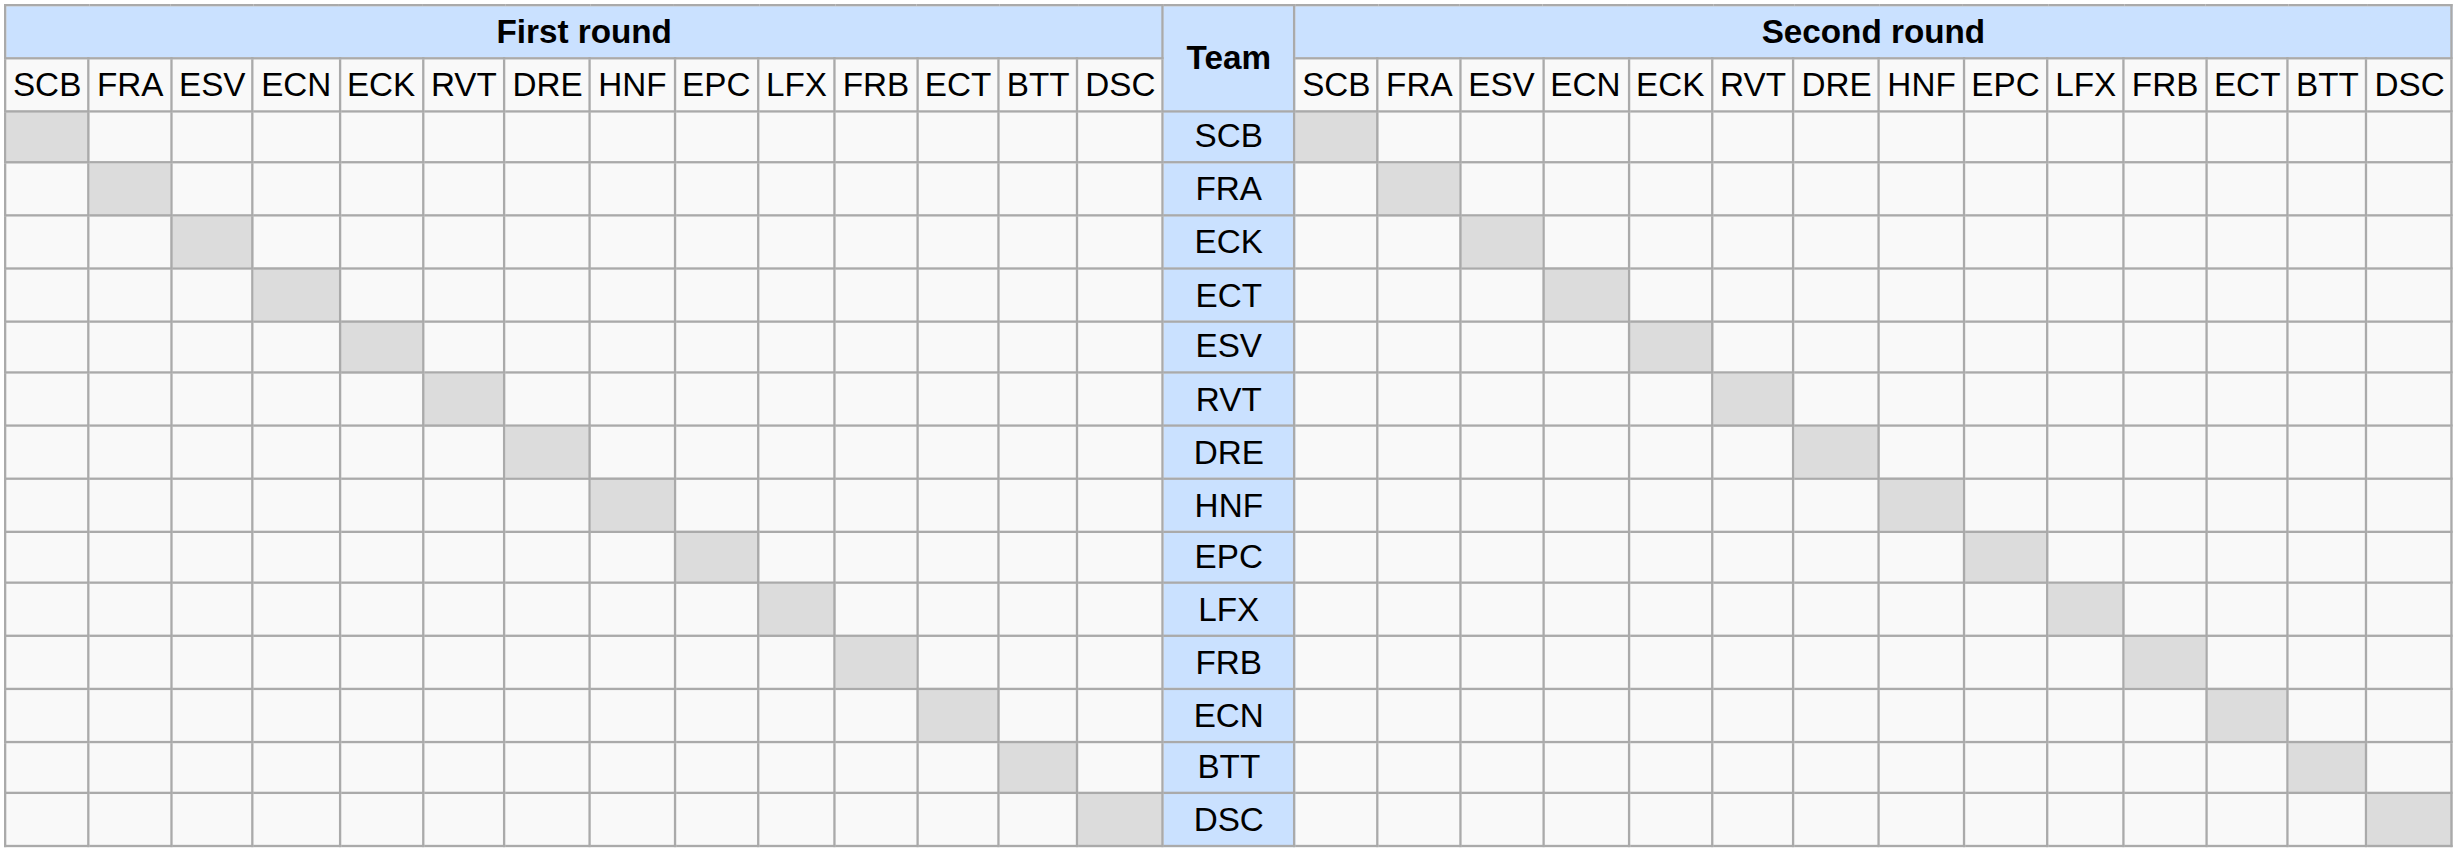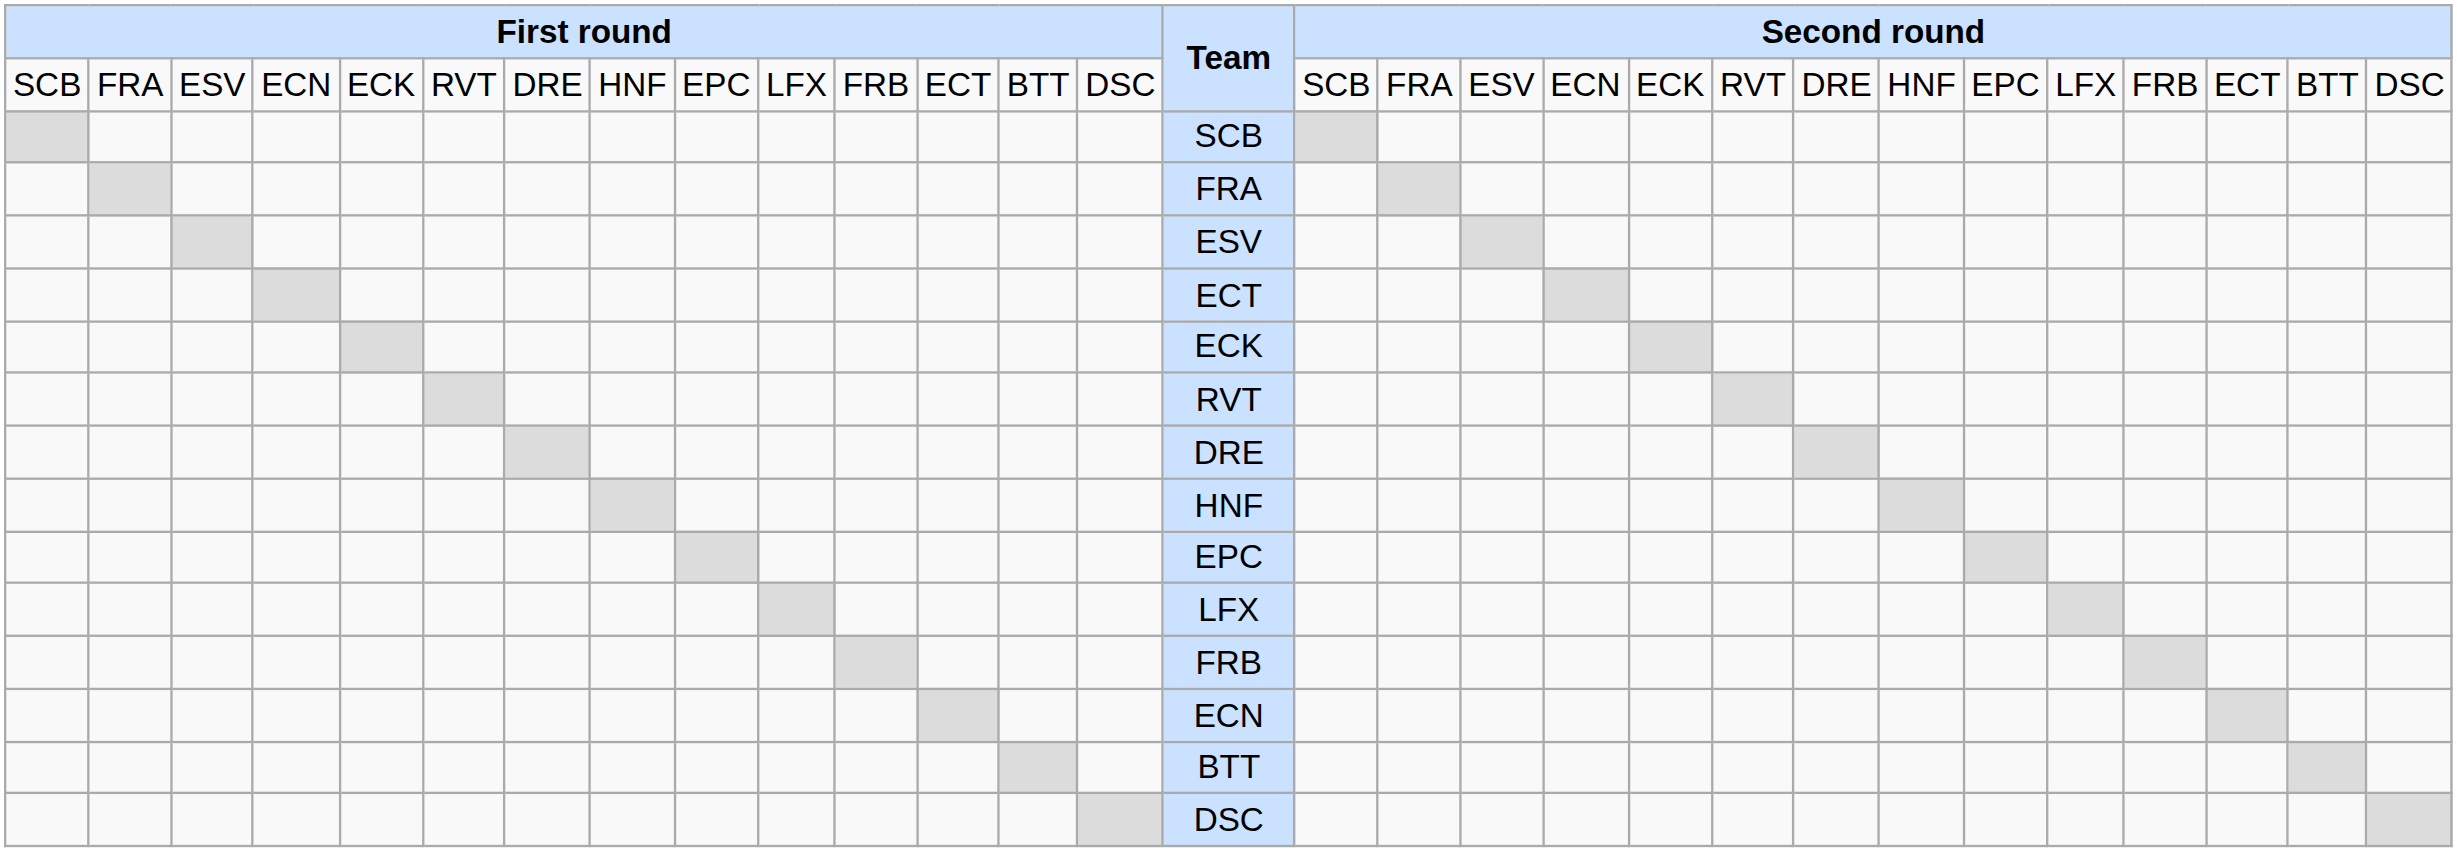(1229, 242) ECK -> (1229, 242) ESV
(1229, 347) ESV -> (1229, 347) ECK
